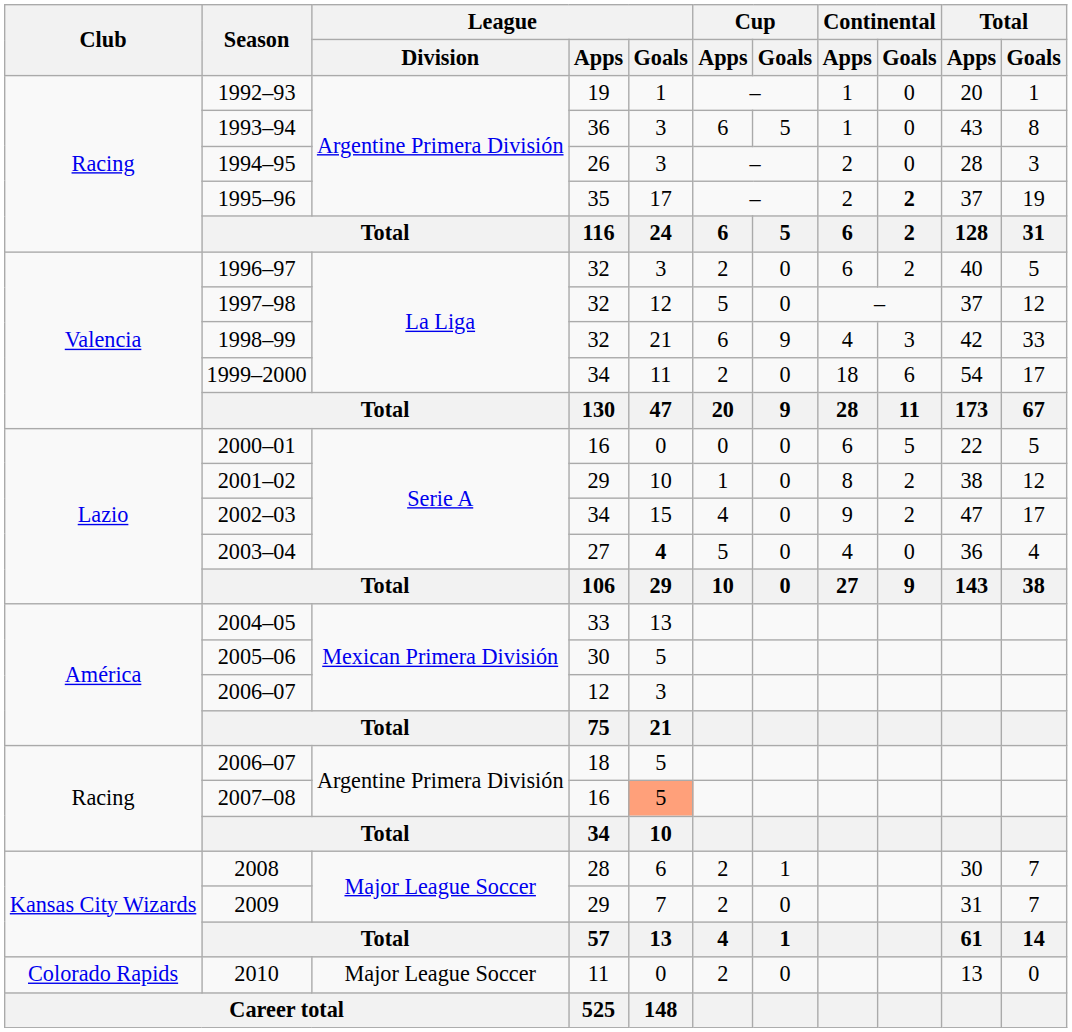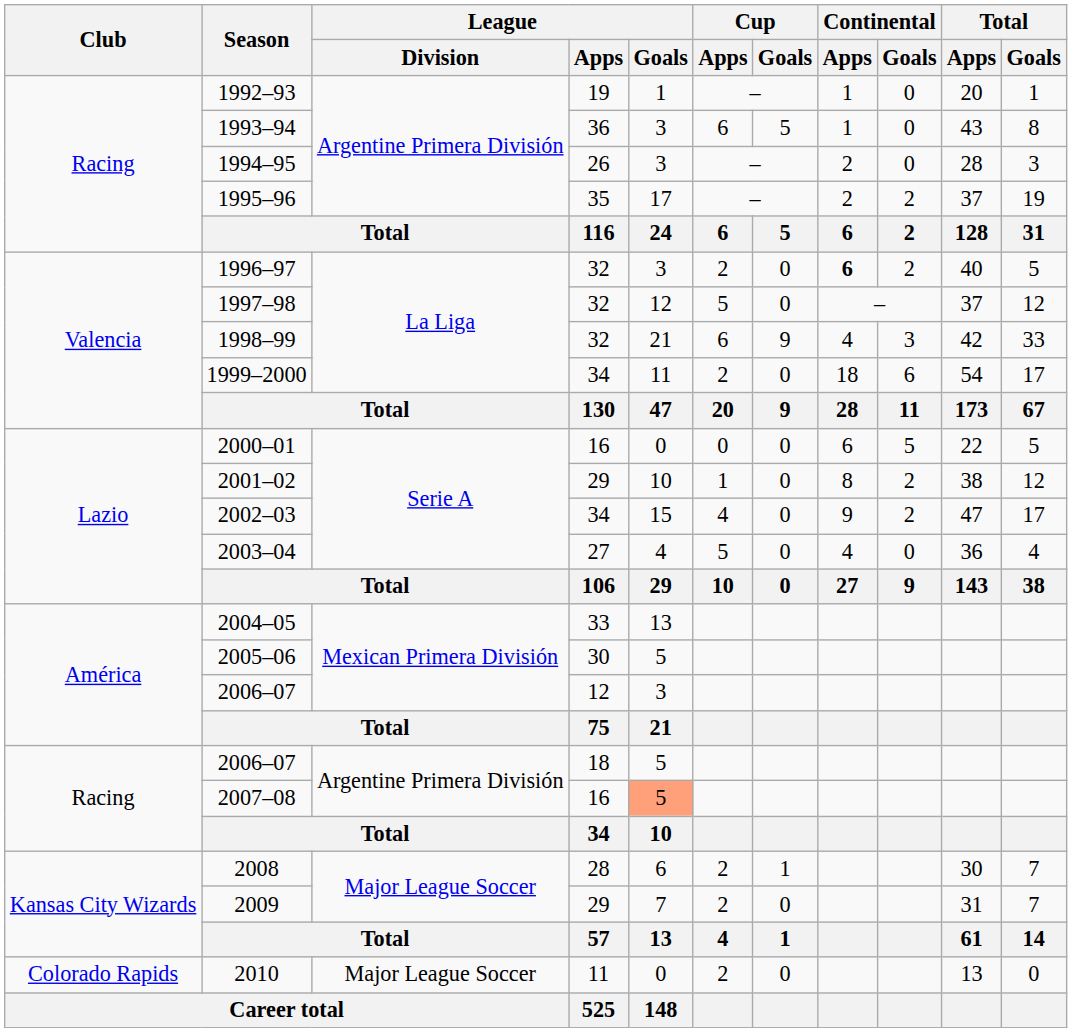(909, 198) bold -> (909, 198) normal
(847, 269) normal -> (847, 269) bold
(661, 551) bold -> (661, 551) normal
